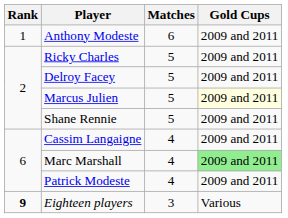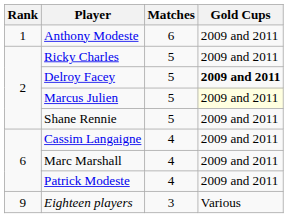(240, 77) normal -> (241, 77) bold
(240, 160) lightgreen background -> (240, 160) no background
(23, 202) bold -> (23, 202) normal
